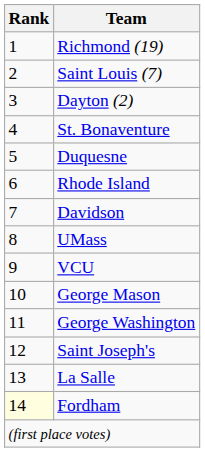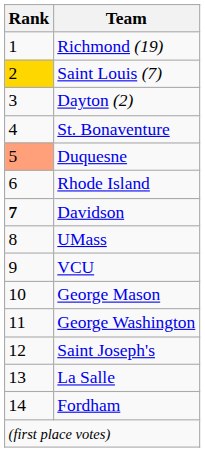(13, 73) no background -> (13, 73) gold background
(13, 156) no background -> (13, 156) lightsalmon background
(13, 211) normal -> (13, 211) bold
(17, 405) lightyellow background -> (17, 405) no background
